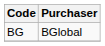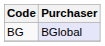(62, 31) no background -> (62, 31) lavender background
